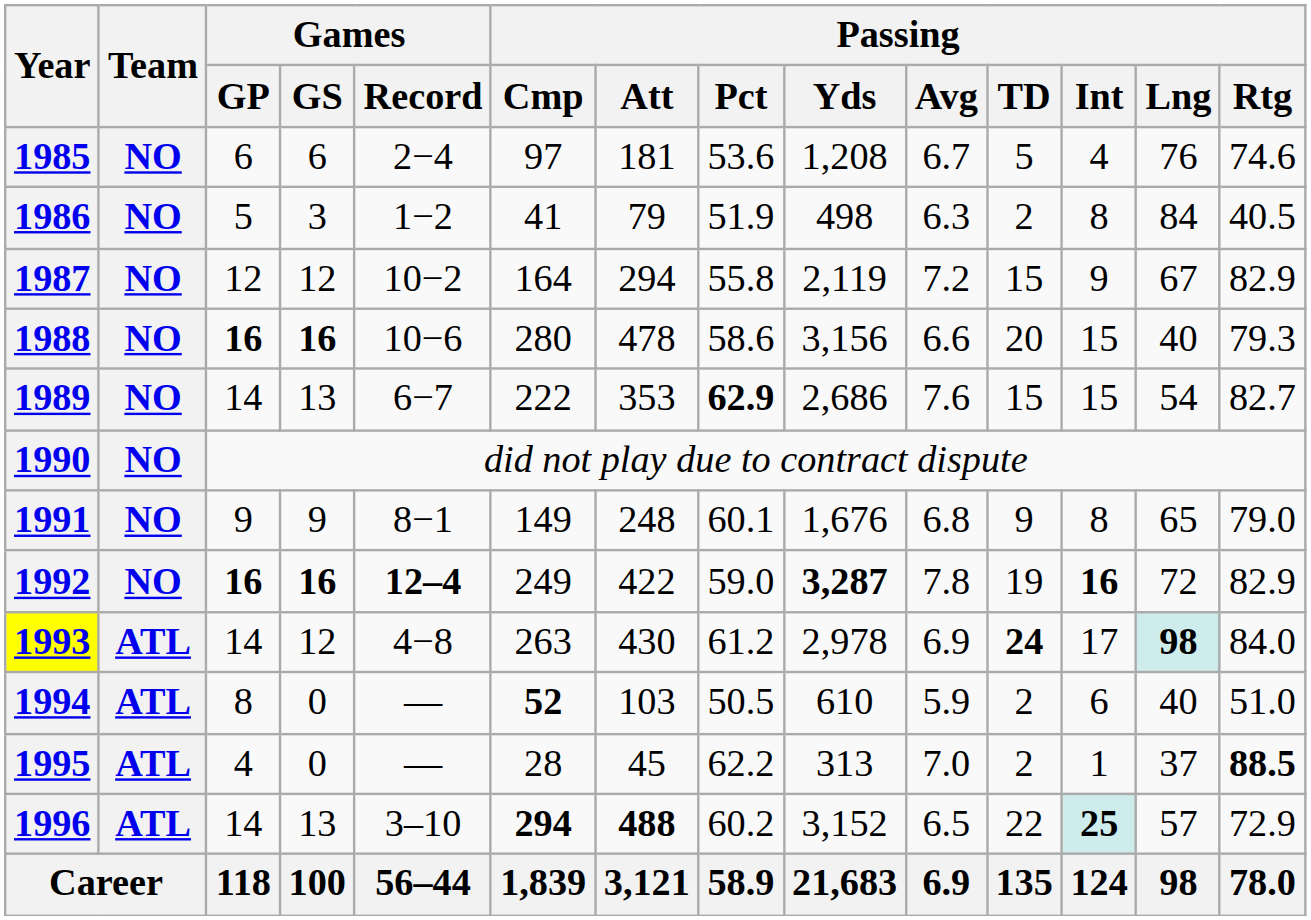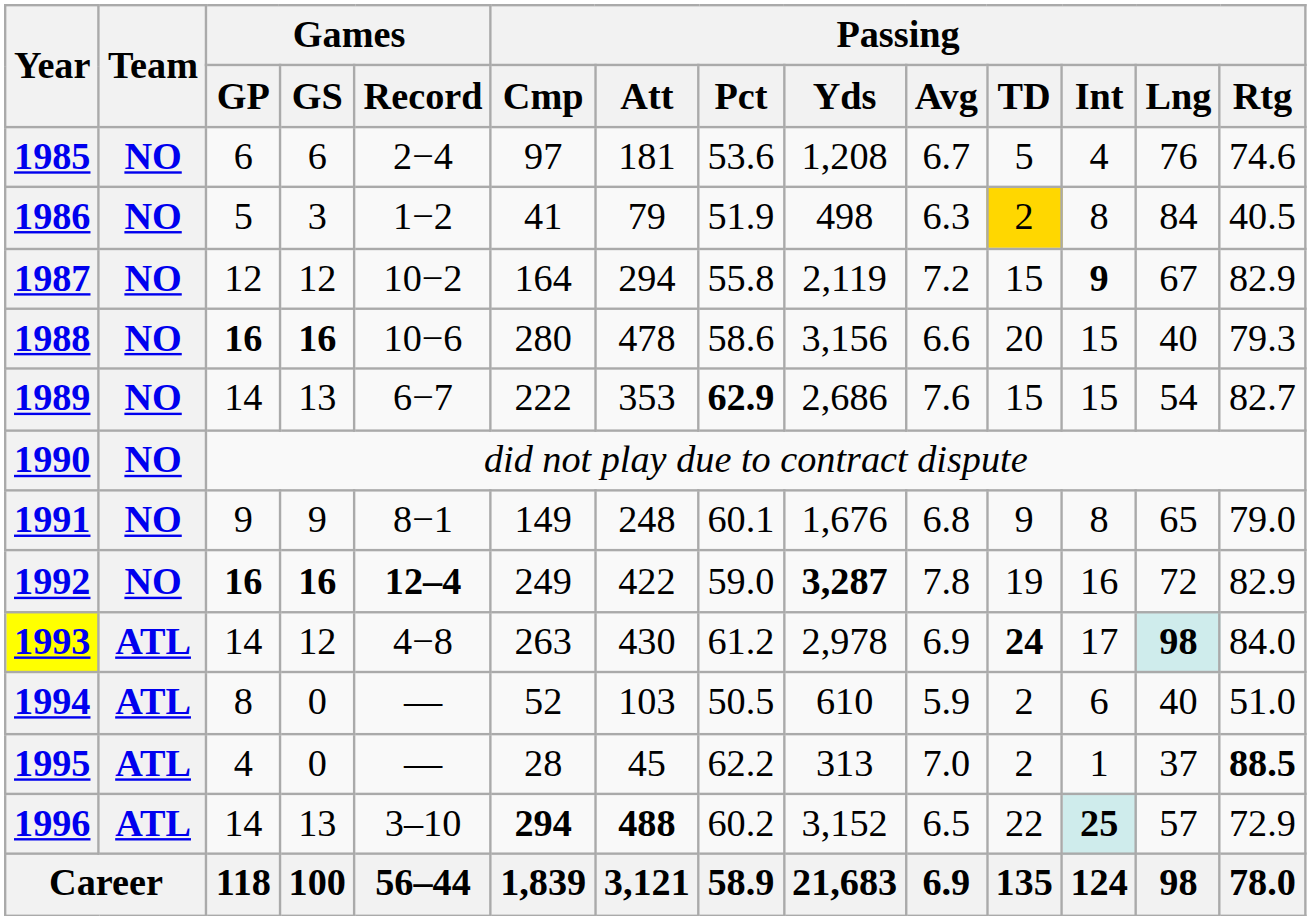(1024, 216) no background -> (1024, 216) gold background
(1099, 277) normal -> (1099, 277) bold
(1099, 580) bold -> (1099, 580) normal
(543, 701) bold -> (543, 701) normal
